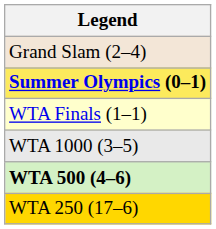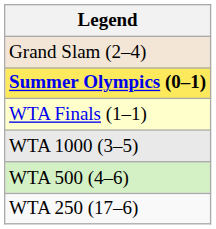(70, 177) bold -> (69, 177) normal
(74, 208) gold background -> (74, 208) no background
